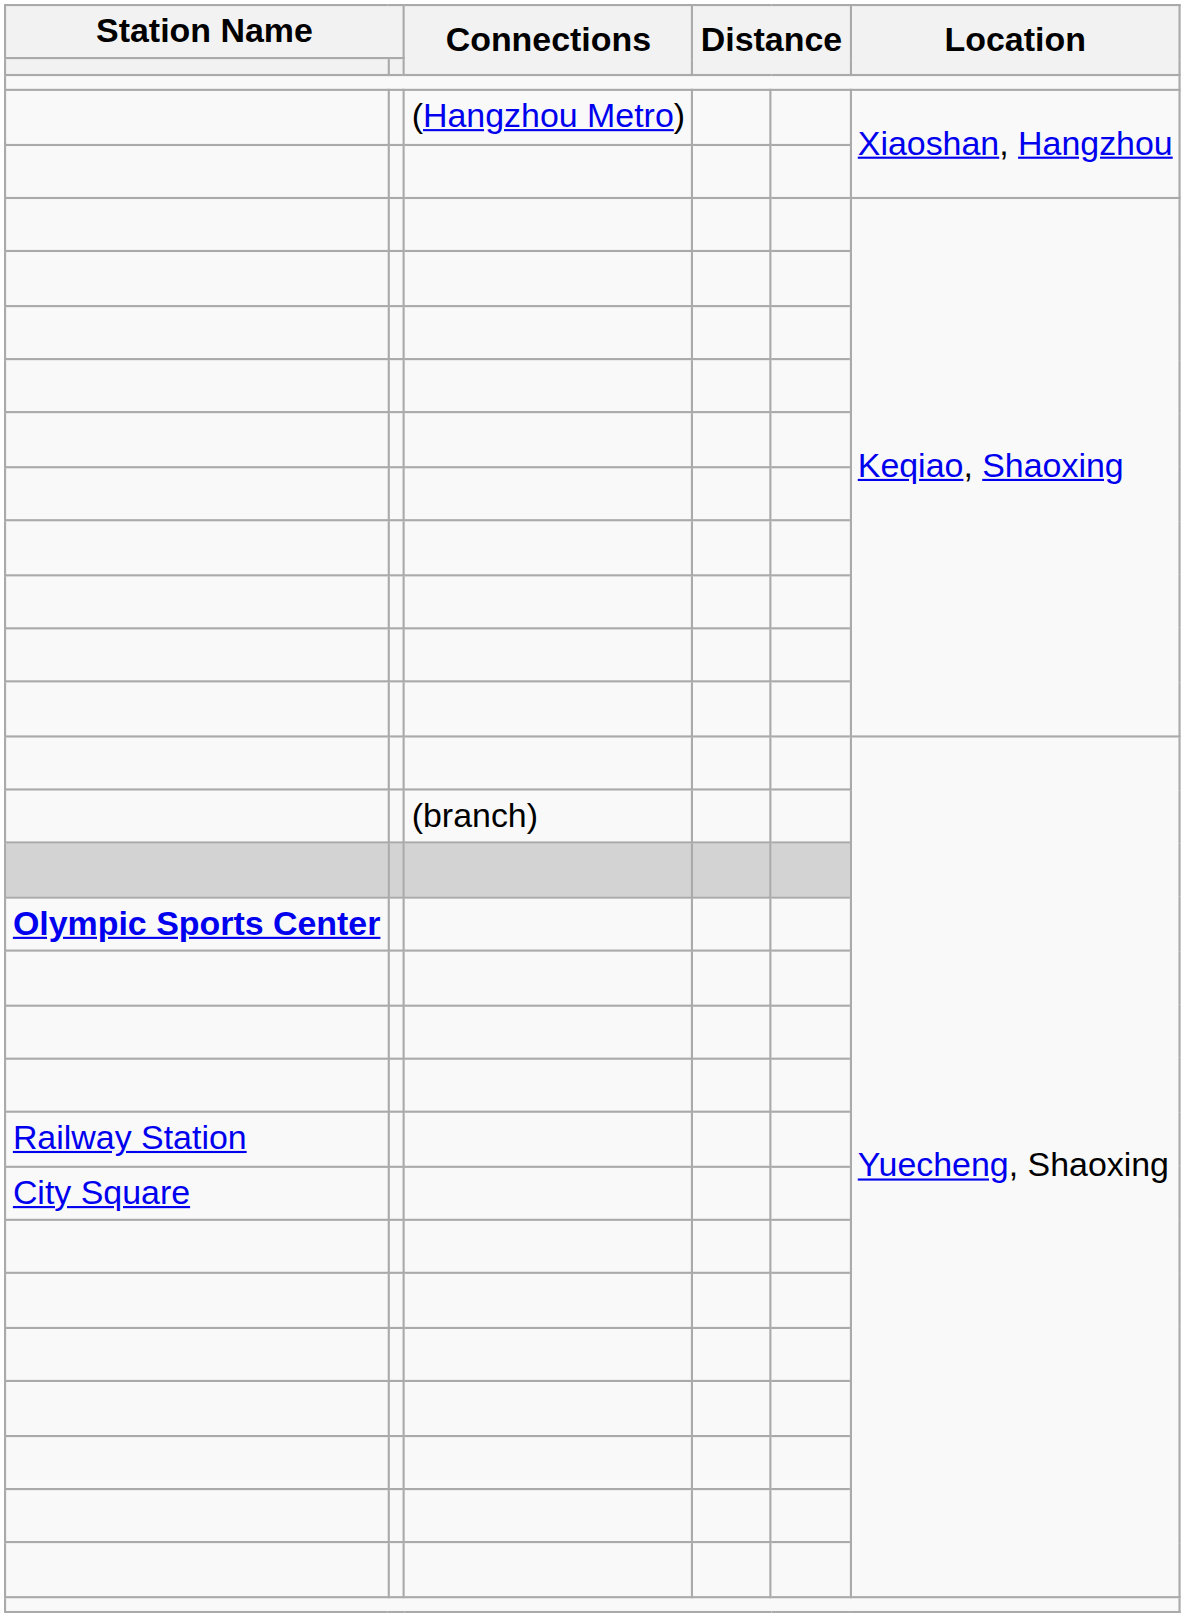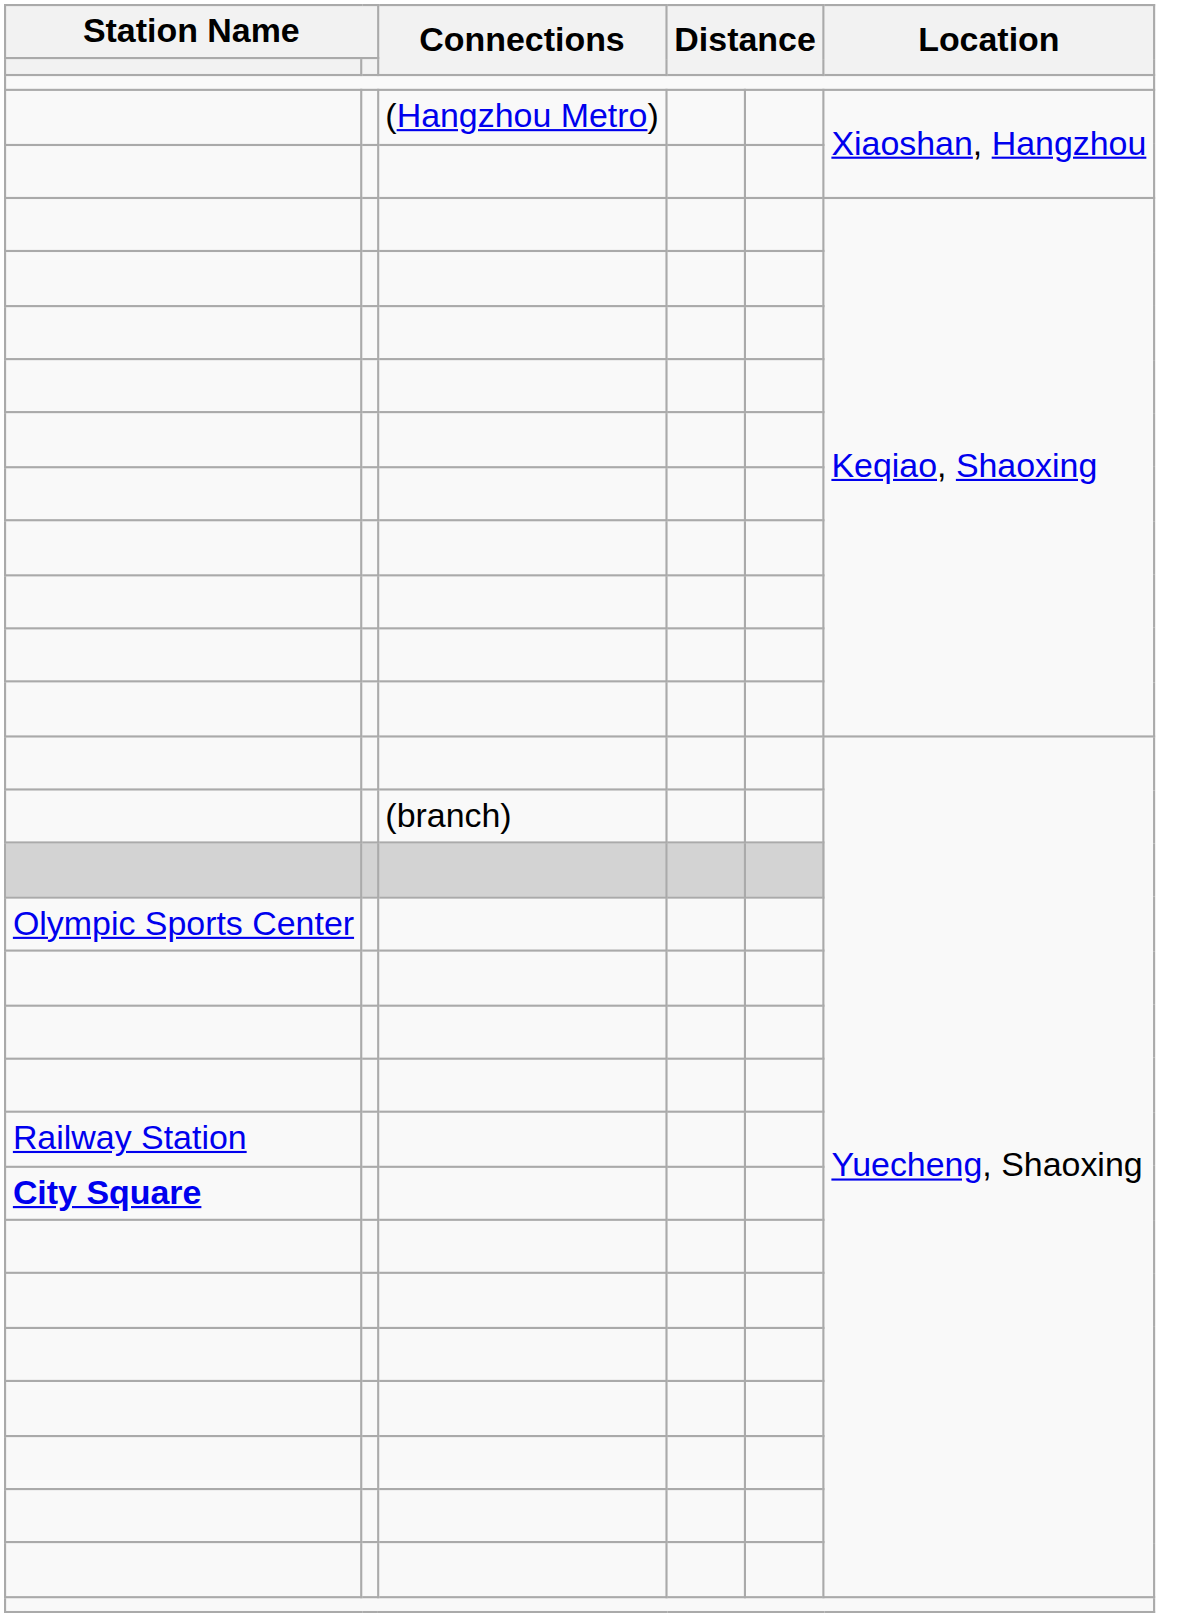(197, 923) bold -> (183, 923) normal
(101, 1192) normal -> (107, 1192) bold
